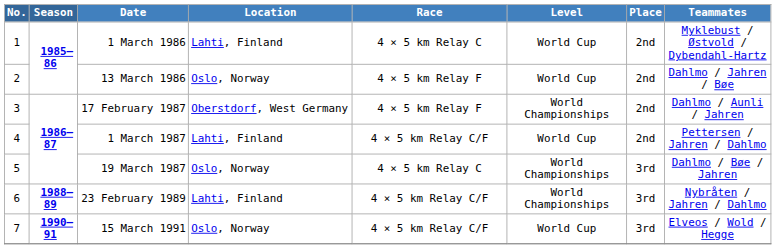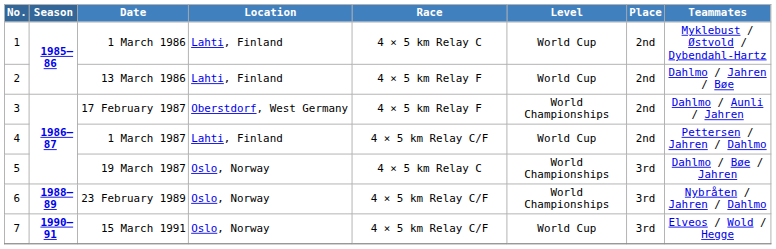(230, 79) Oslo, Norway -> (237, 79) Lahti, Finland
(237, 199) Lahti, Finland -> (230, 199) Oslo, Norway
